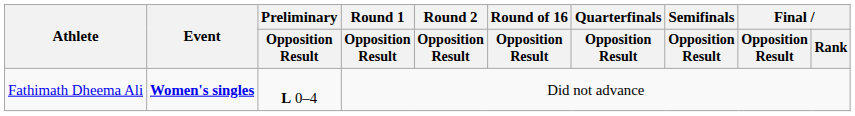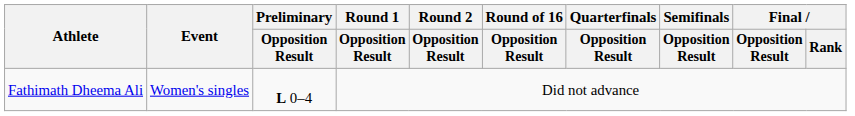(202, 89) bold -> (199, 89) normal
